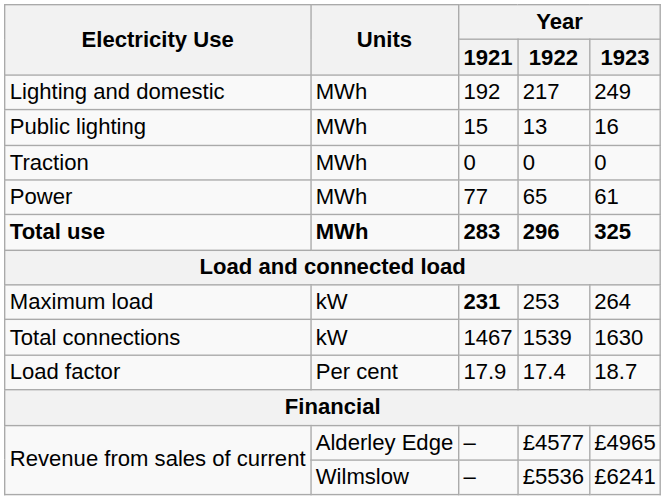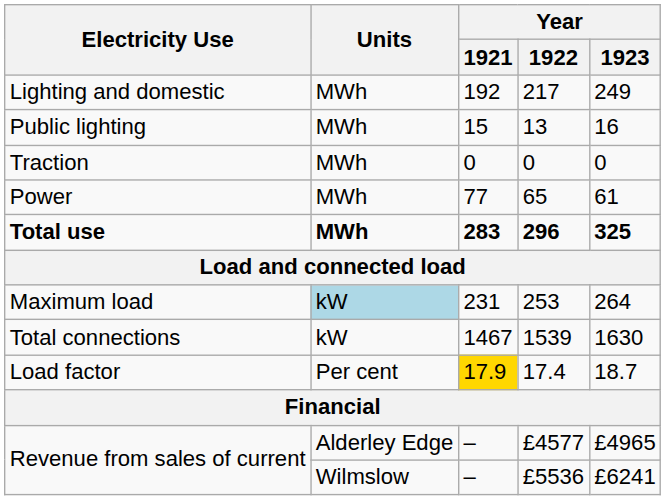(332, 302) no background -> (332, 302) lightblue background
(482, 302) bold -> (482, 302) normal
(485, 372) no background -> (485, 372) gold background
